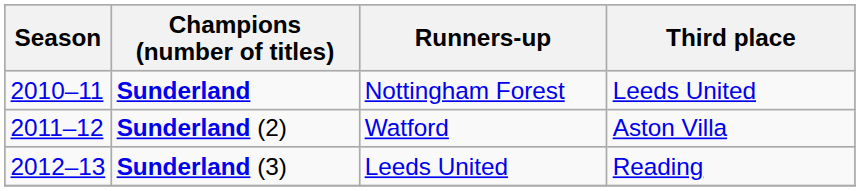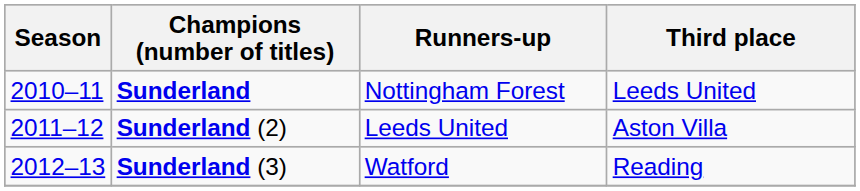(407, 128) Watford -> (436, 128) Leeds United
(436, 167) Leeds United -> (407, 167) Watford
